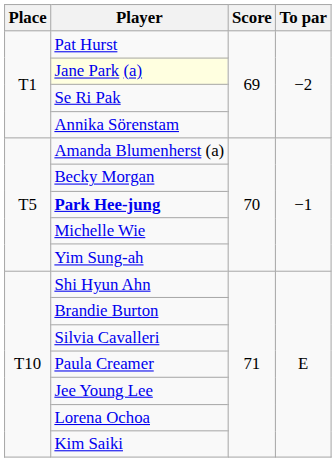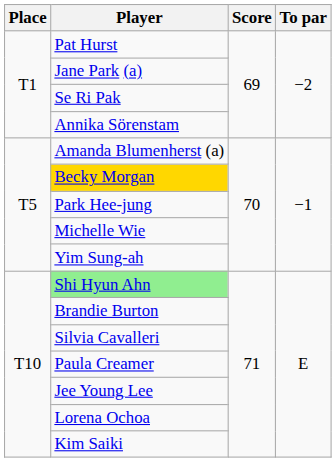(98, 71) lightyellow background -> (98, 71) no background
(104, 177) no background -> (104, 177) gold background
(107, 204) bold -> (103, 204) normal
(102, 284) no background -> (102, 284) lightgreen background
